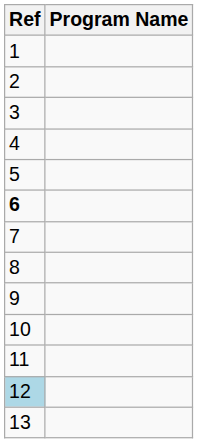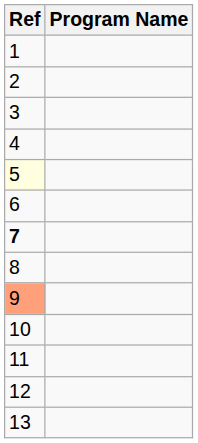(15, 174) no background -> (15, 174) lightyellow background
(15, 205) bold -> (15, 205) normal
(15, 236) normal -> (15, 236) bold
(15, 298) no background -> (15, 298) lightsalmon background
(20, 391) lightblue background -> (20, 391) no background
